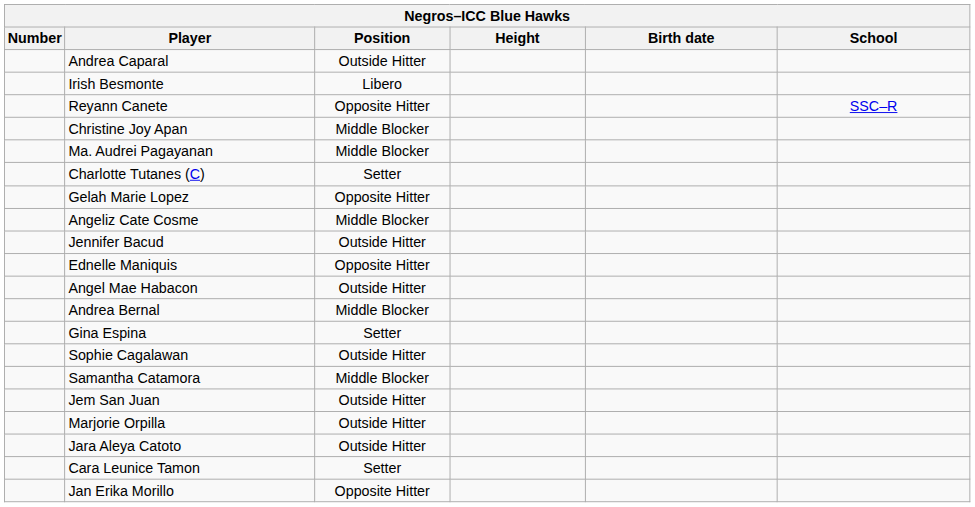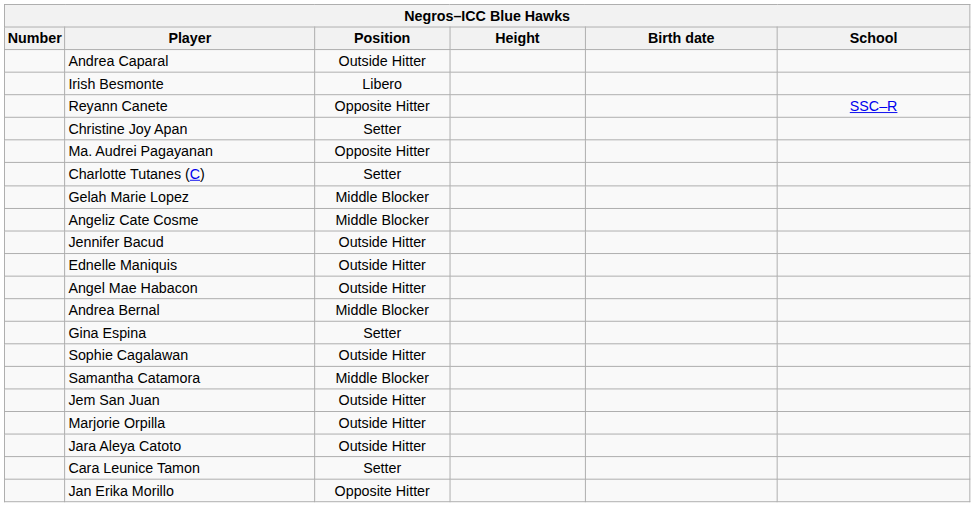(382, 129) Middle Blocker -> (382, 129) Setter
(382, 152) Middle Blocker -> (382, 152) Opposite Hitter
(382, 197) Opposite Hitter -> (382, 197) Middle Blocker
(382, 265) Opposite Hitter -> (382, 265) Outside Hitter
